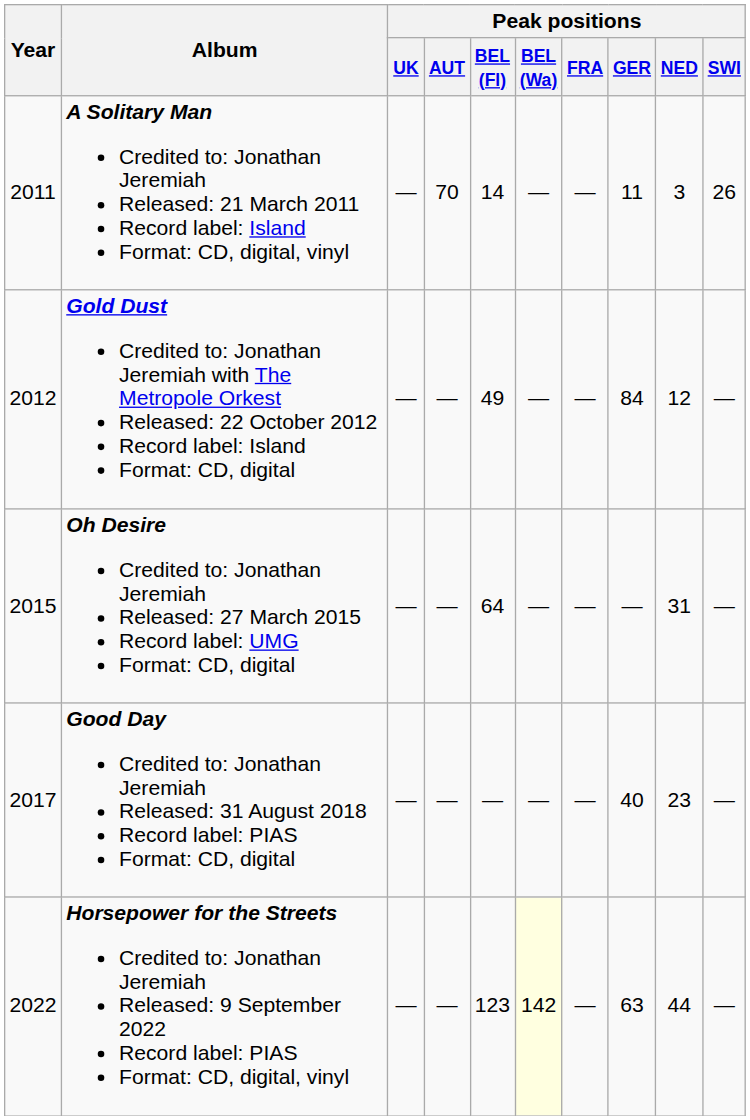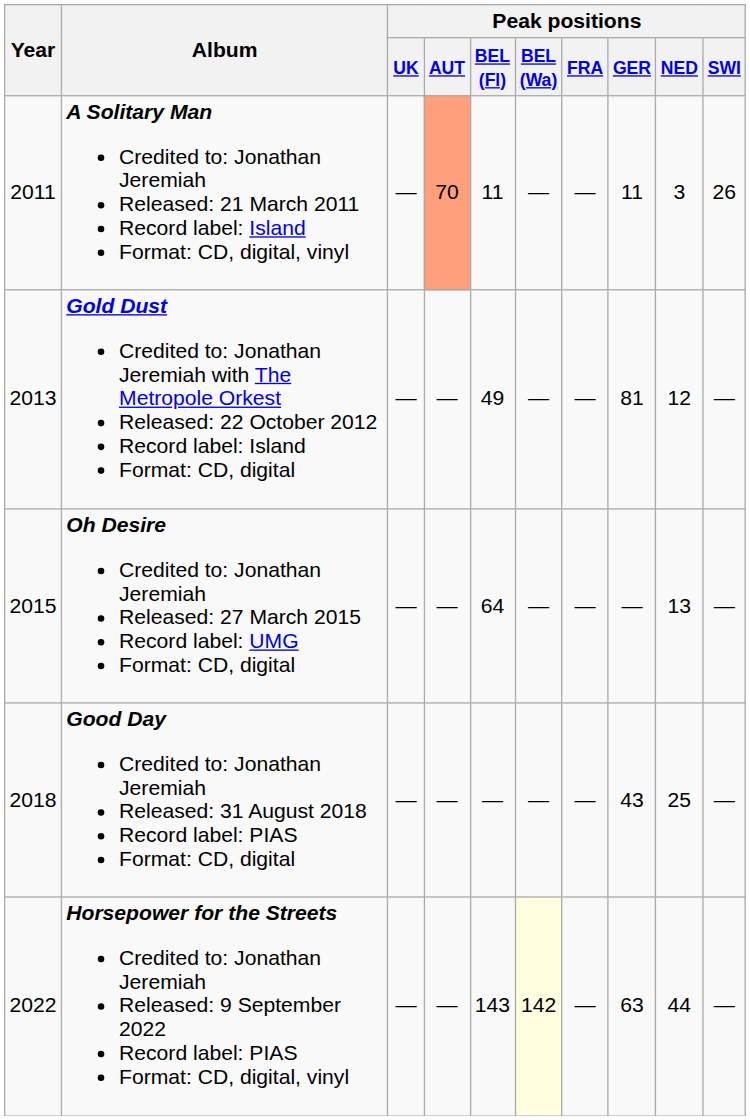(447, 192) no background -> (447, 192) lightsalmon background
(492, 192) 14 -> (492, 192) 11
(33, 398) 2012 -> (33, 398) 2013
(632, 398) 84 -> (632, 398) 81
(679, 605) 31 -> (679, 605) 13
(33, 799) 2017 -> (33, 799) 2018
(632, 799) 40 -> (632, 799) 43
(679, 799) 23 -> (679, 799) 25
(492, 1006) 123 -> (492, 1006) 143
